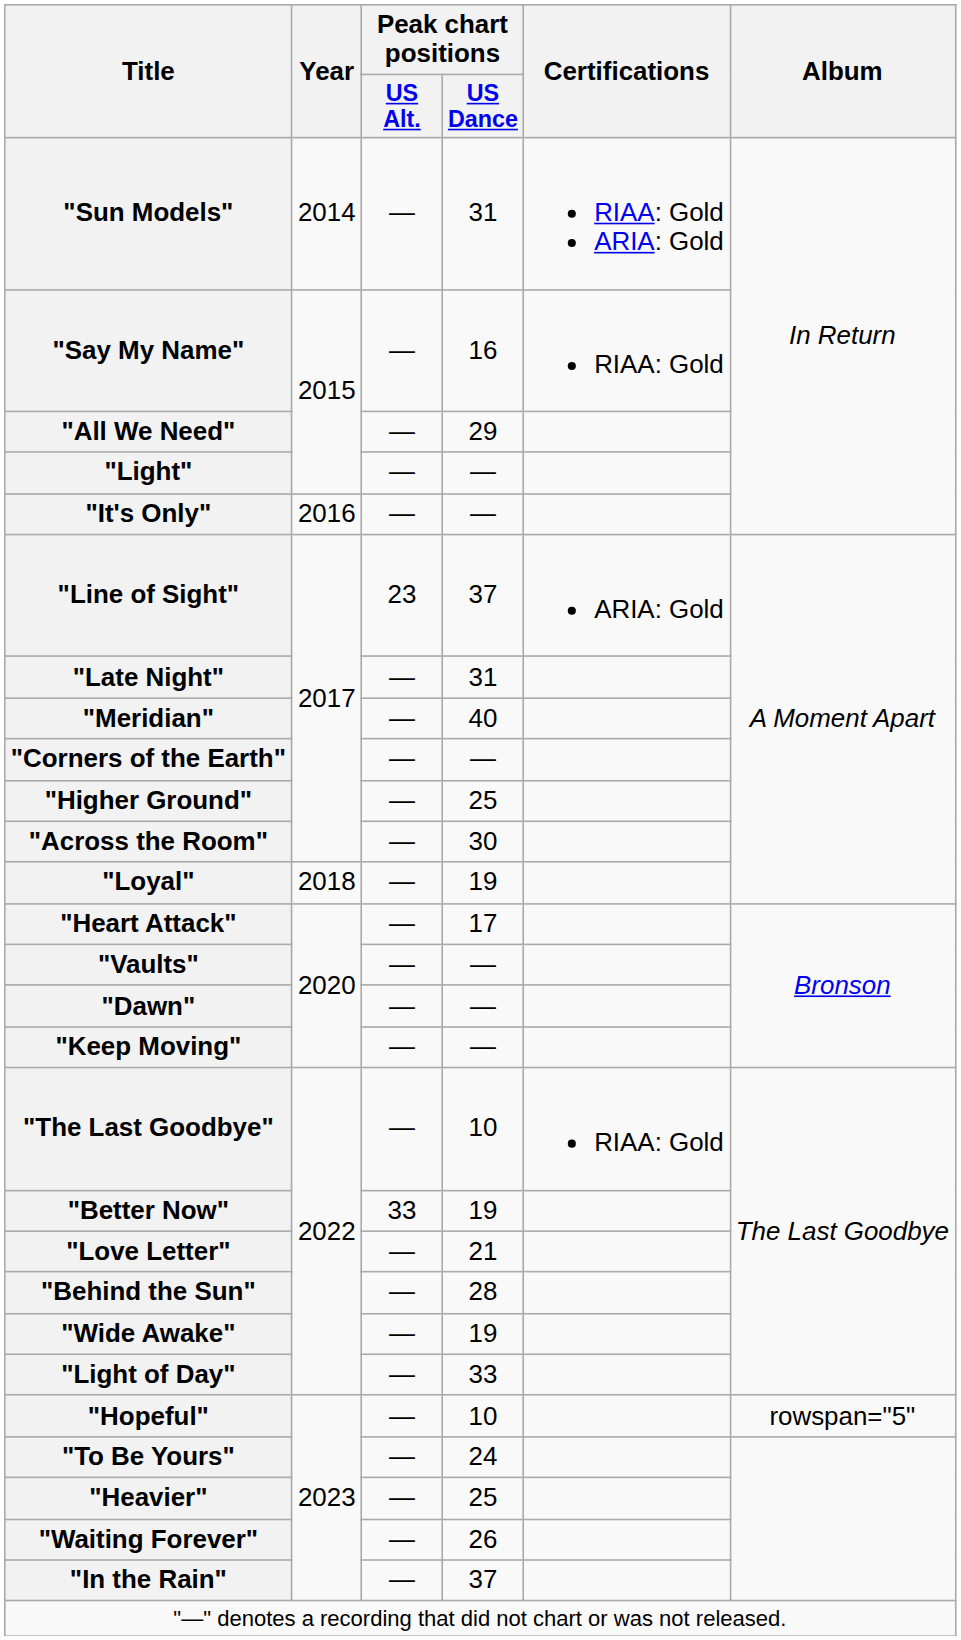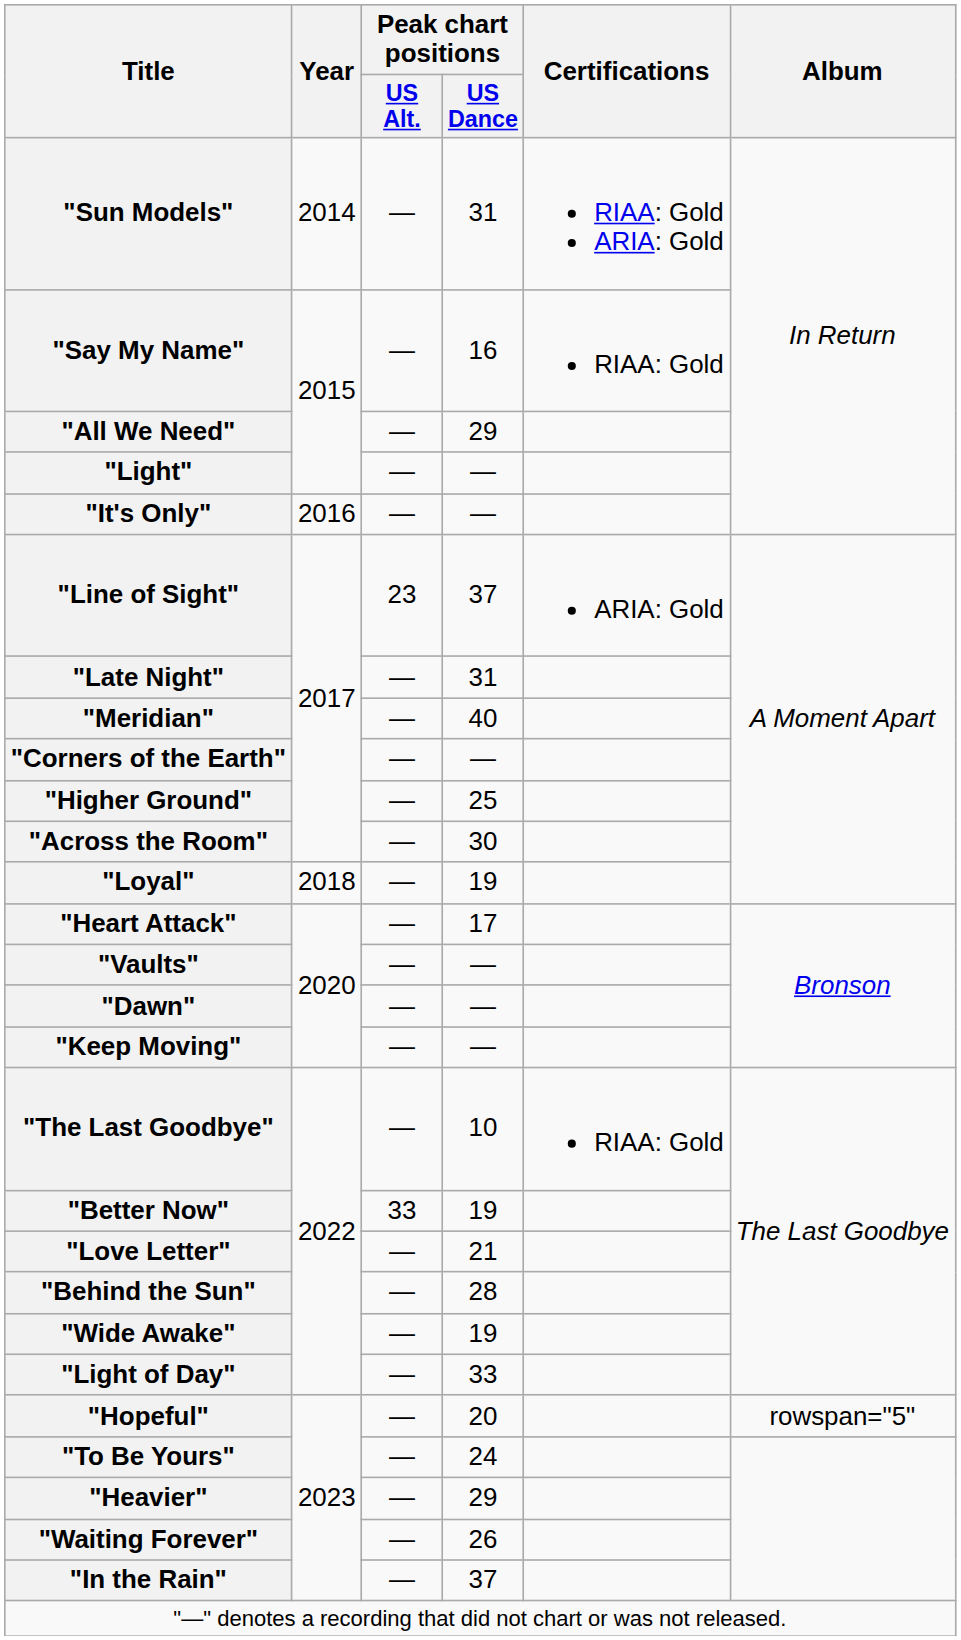(483, 1415) 10 -> (483, 1415) 20
(483, 1497) 25 -> (483, 1497) 29
